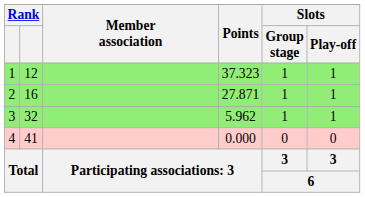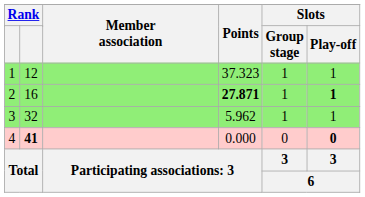(241, 95) normal -> (241, 95) bold
(333, 95) normal -> (333, 95) bold
(31, 138) normal -> (31, 138) bold
(333, 138) normal -> (333, 138) bold
